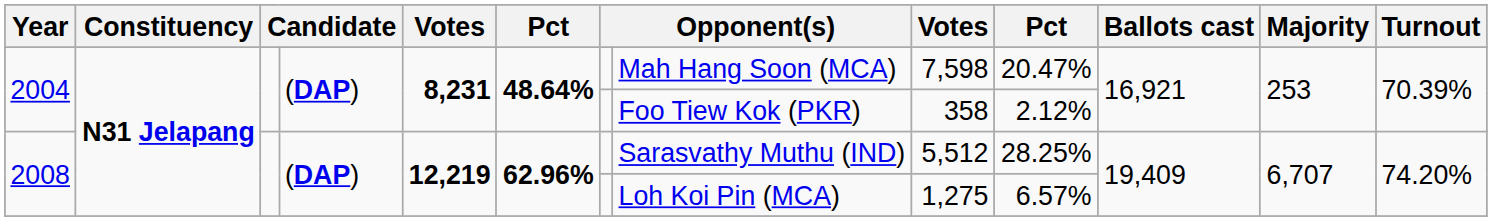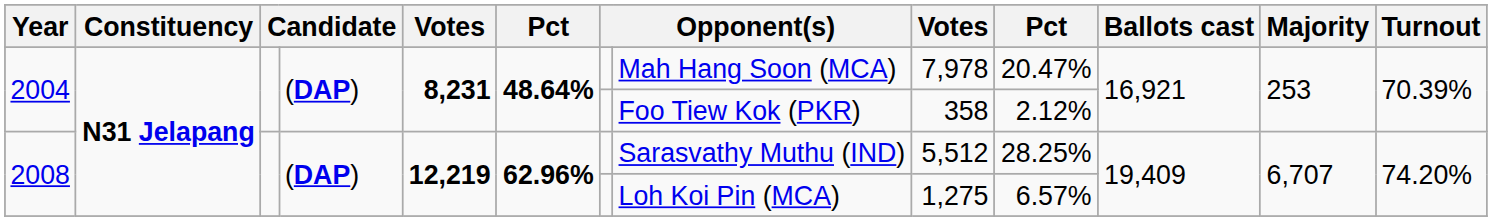(955, 68) 7,598 -> (955, 68) 7,978
